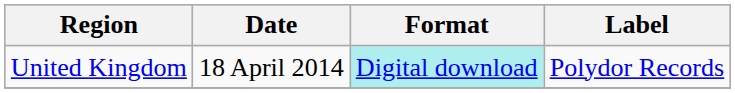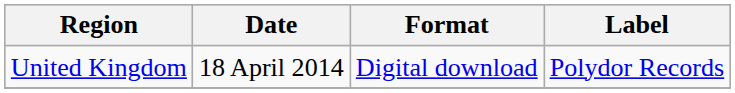(447, 66) paleturquoise background -> (447, 66) no background
